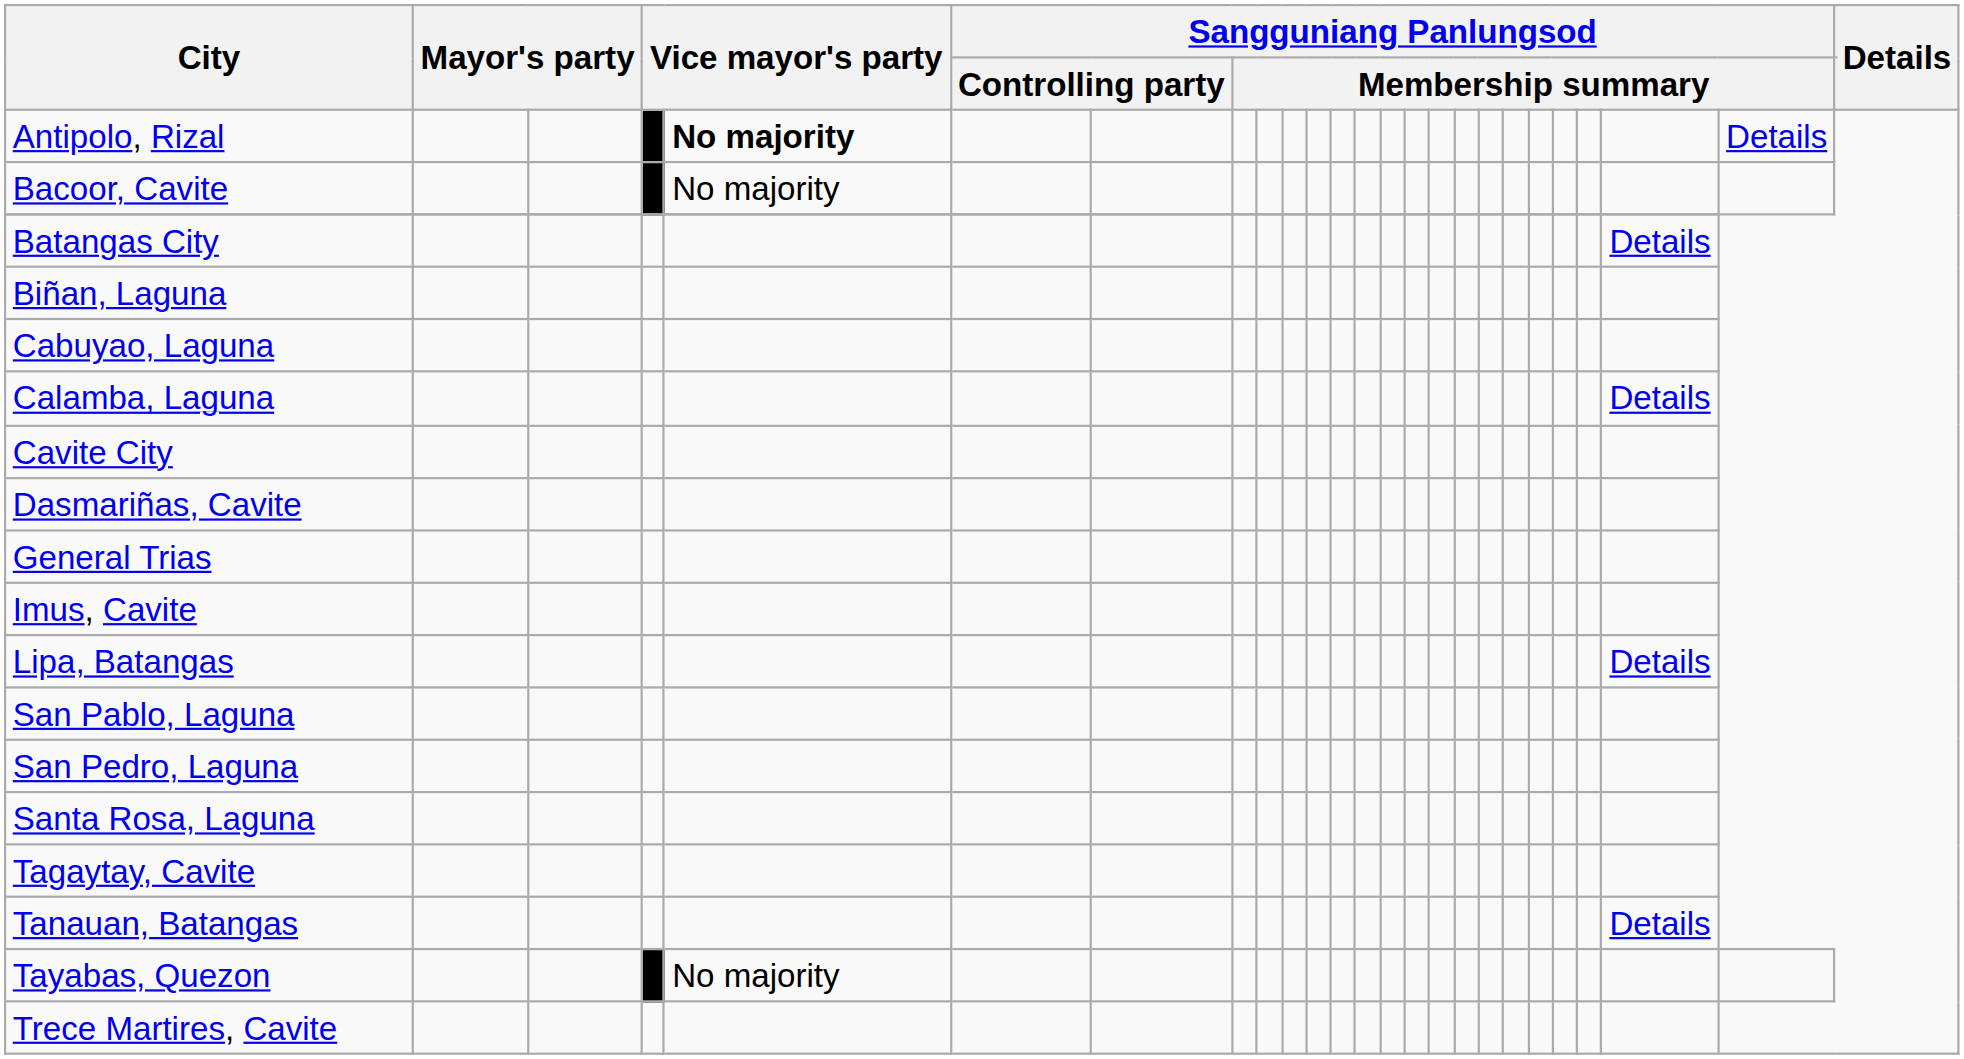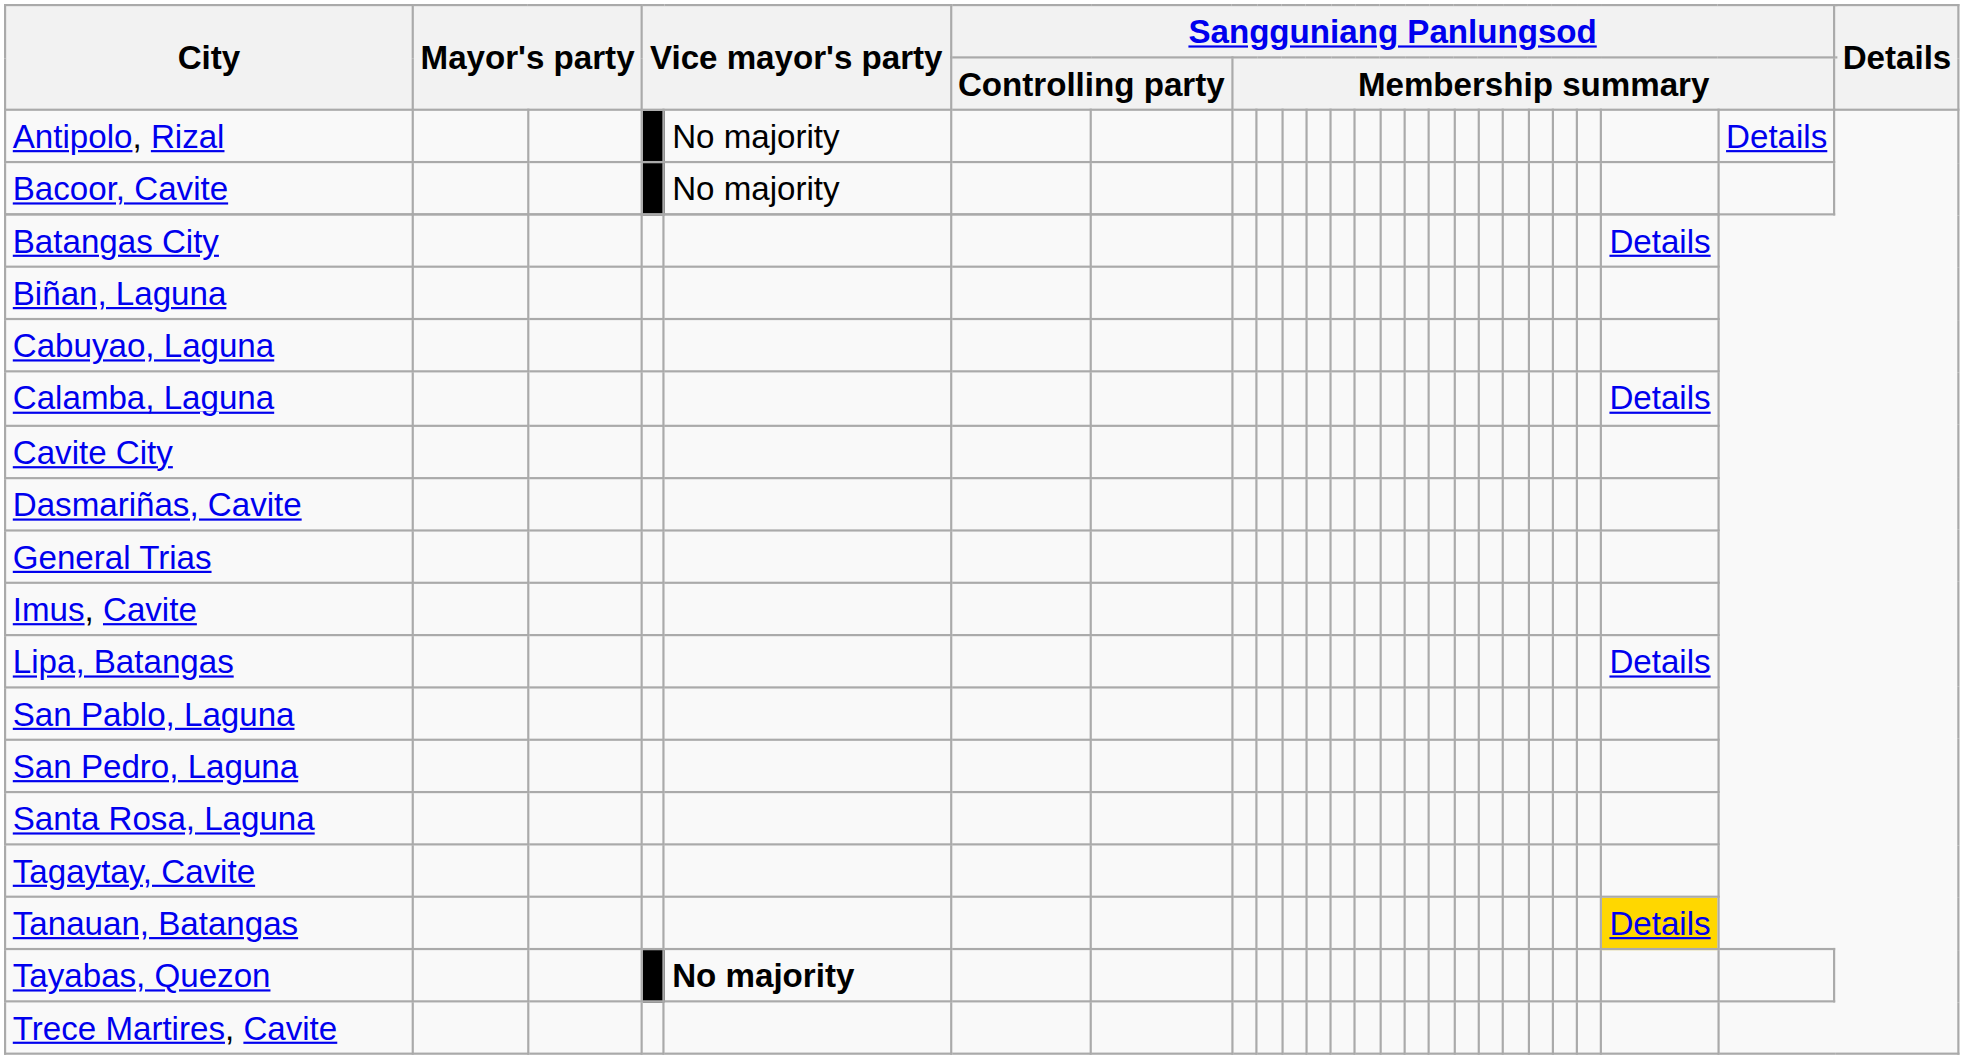(763, 136) bold -> (756, 136) normal
(1660, 923) no background -> (1660, 923) gold background
(756, 976) normal -> (763, 976) bold
